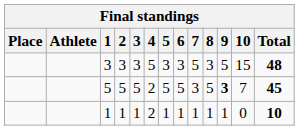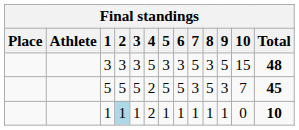(225, 88) bold -> (225, 88) normal
(122, 112) no background -> (122, 112) lightblue background
